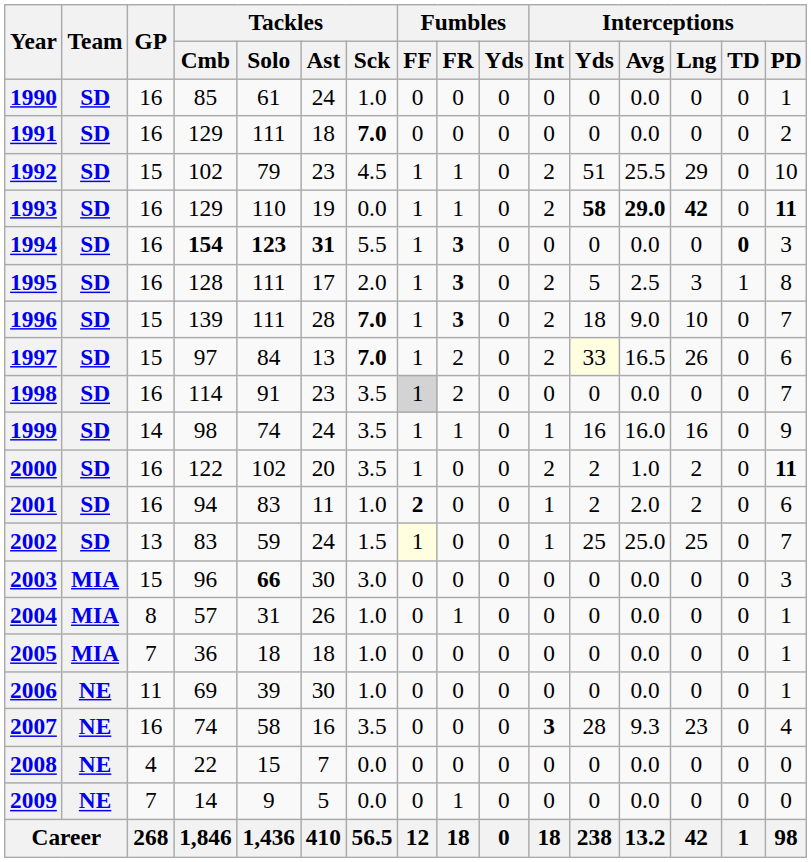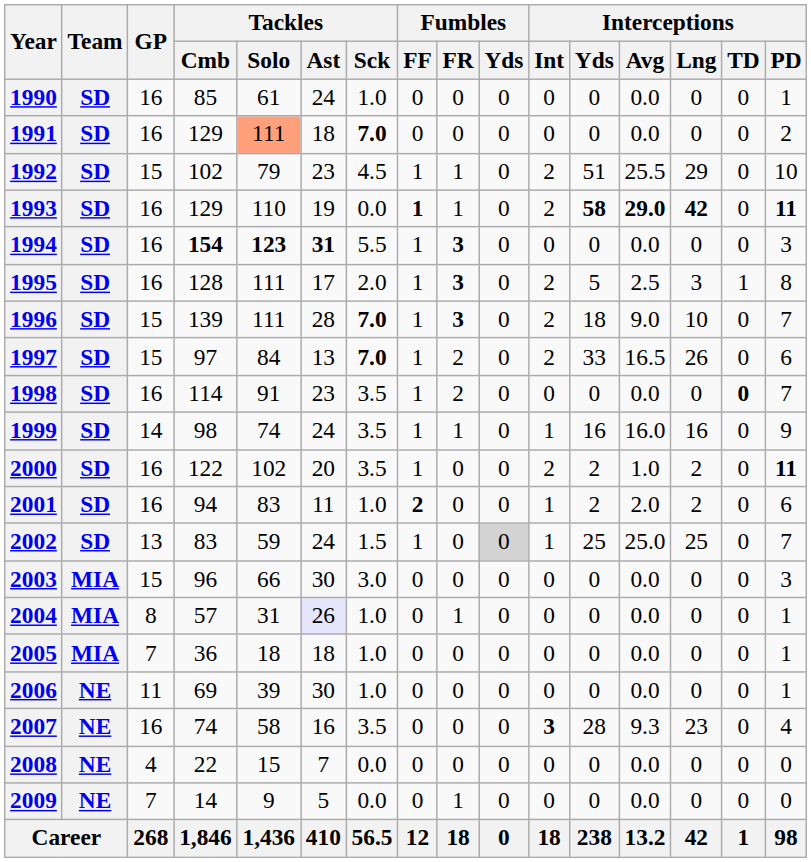(269, 134) no background -> (269, 134) lightsalmon background
(417, 208) normal -> (417, 208) bold
(743, 245) bold -> (743, 245) normal
(594, 356) lightyellow background -> (594, 356) no background
(417, 393) lightgrey background -> (417, 393) no background
(743, 393) normal -> (743, 393) bold
(417, 541) lightyellow background -> (417, 541) no background
(504, 541) no background -> (504, 541) lightgrey background
(269, 578) bold -> (269, 578) normal
(323, 615) no background -> (323, 615) lavender background
